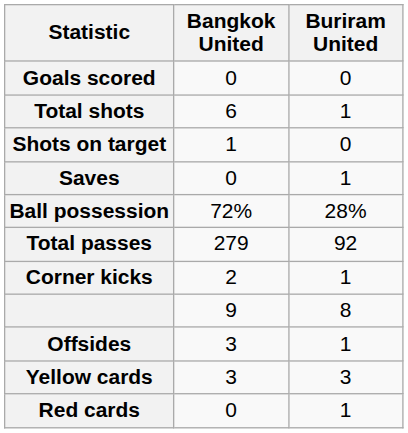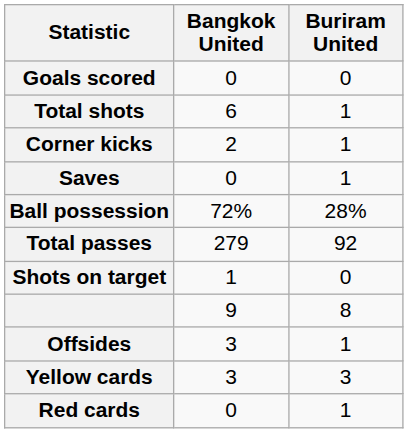rows swapped: (89, 144) <-> (89, 277)
